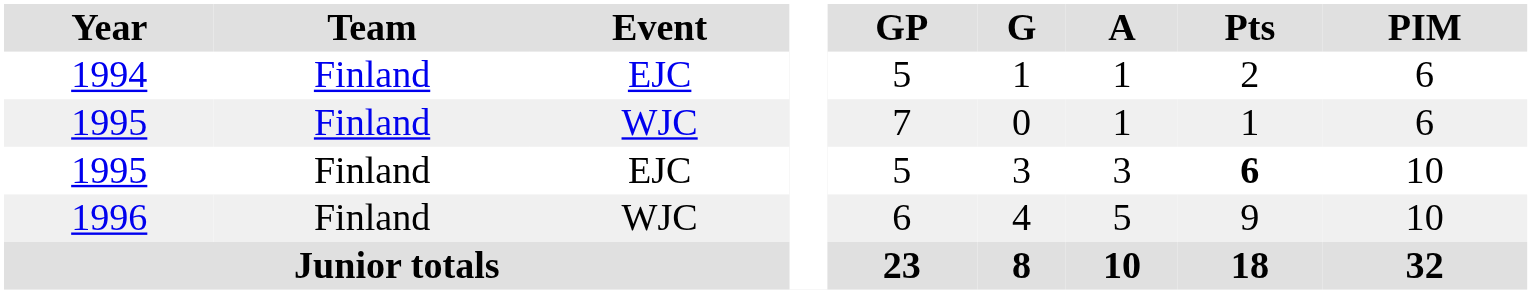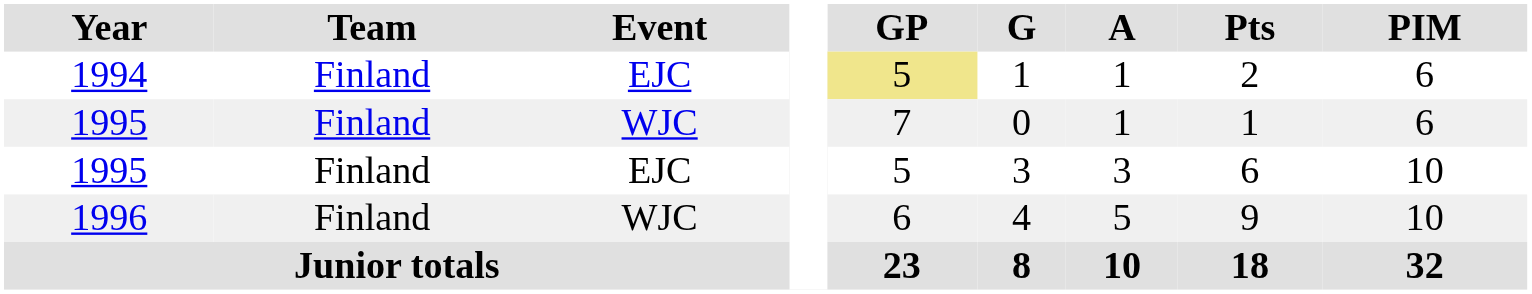(902, 74) no background -> (902, 74) khaki background
(1250, 169) bold -> (1250, 169) normal
